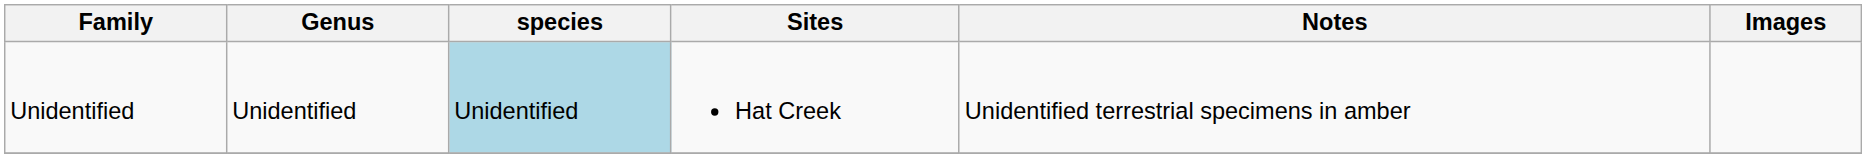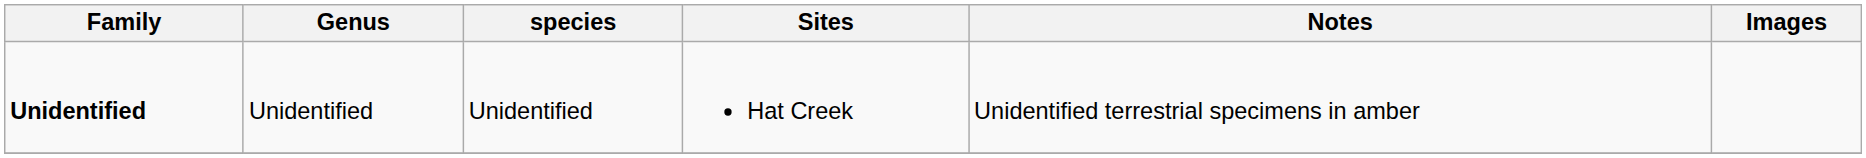(72, 110) normal -> (78, 110) bold
(516, 110) lightblue background -> (531, 110) no background
